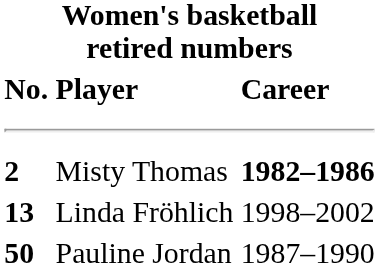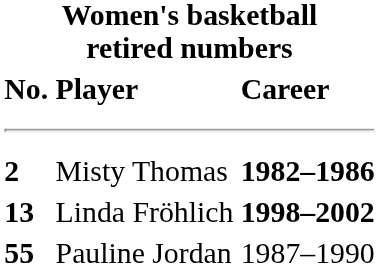(308, 212) normal -> (308, 212) bold
(19, 252) 50 -> (19, 252) 55
